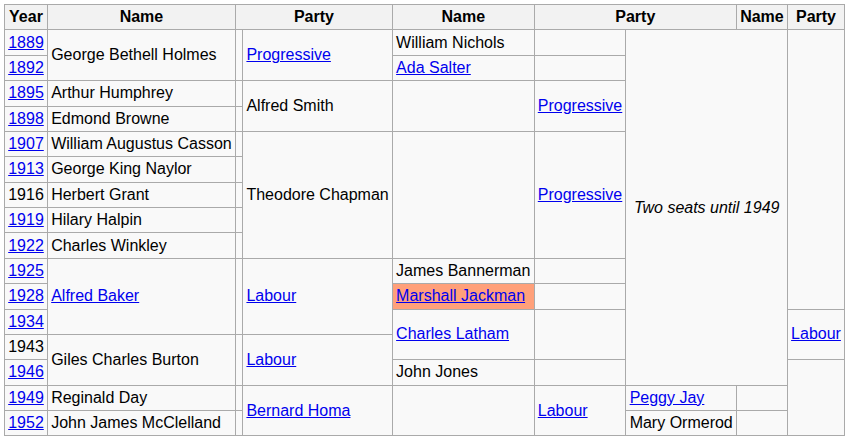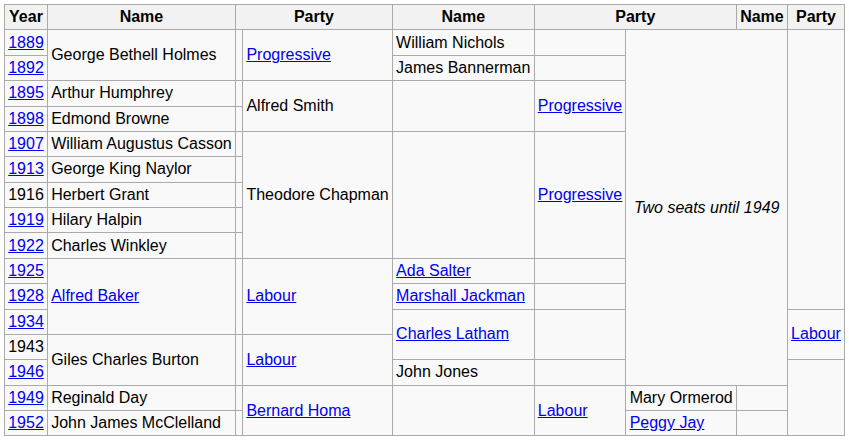(433, 67) Ada Salter -> (463, 67) James Bannerman
(463, 270) James Bannerman -> (433, 270) Ada Salter
(461, 296) lightsalmon background -> (461, 296) no background
(667, 397) Peggy Jay -> (681, 397) Mary Ormerod
(681, 423) Mary Ormerod -> (667, 423) Peggy Jay
